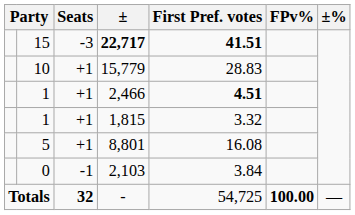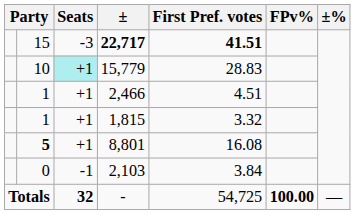(85, 68) no background -> (85, 68) paleturquoise background
(248, 94) bold -> (248, 94) normal
(46, 145) normal -> (46, 145) bold
